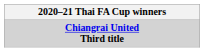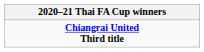(102, 33) lightgrey background -> (102, 33) no background
